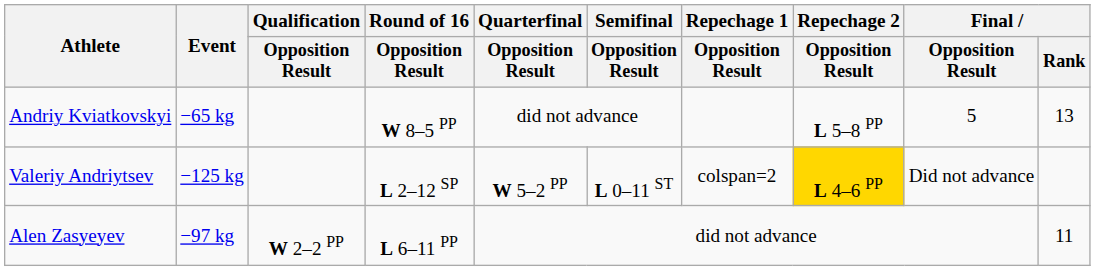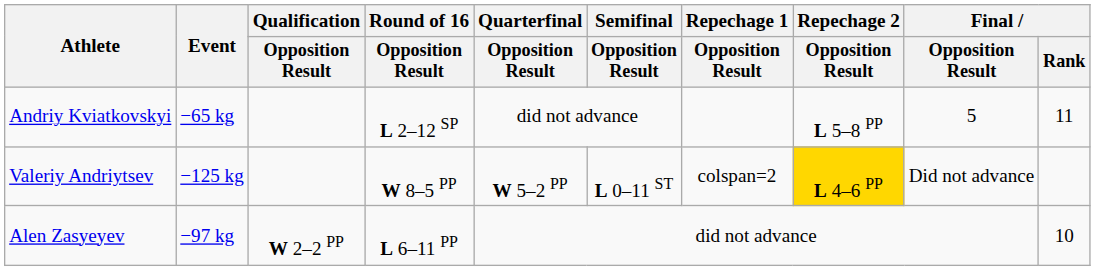(419, 128) W 8–5 PP -> (419, 128) L 2–12 SP
(1064, 117) 13 -> (1064, 117) 11
(419, 187) L 2–12 SP -> (419, 187) W 8–5 PP
(1064, 235) 11 -> (1064, 235) 10
